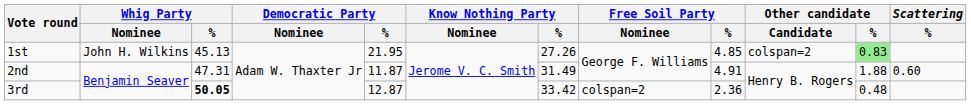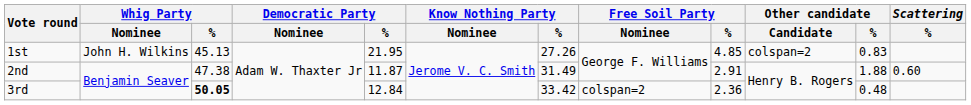(873, 52) lightgreen background -> (873, 52) no background
(212, 71) 47.31 -> (212, 71) 47.38
(728, 71) 4.91 -> (728, 71) 2.91
(385, 90) 12.87 -> (385, 90) 12.84
